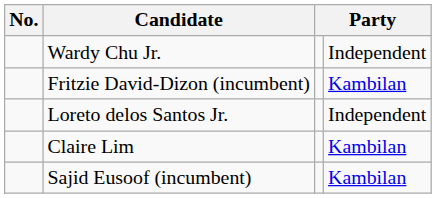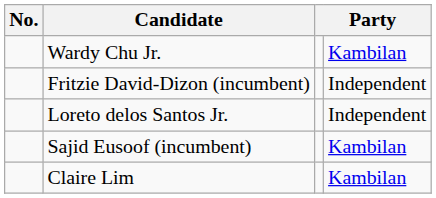(377, 51) Independent -> (367, 51) Kambilan
(367, 83) Kambilan -> (377, 83) Independent
rows swapped: (149, 177) <-> (91, 146)
